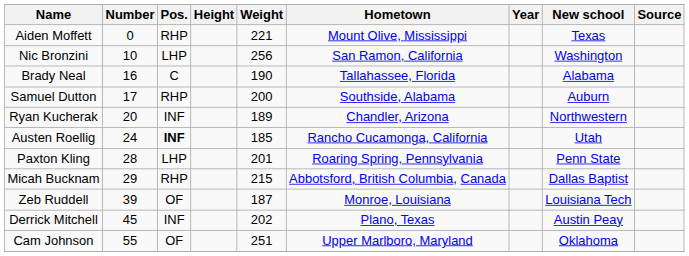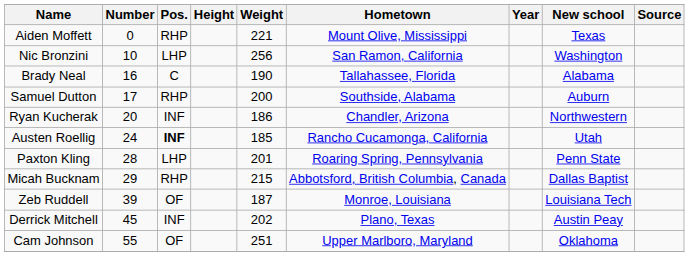(262, 117) 189 -> (262, 117) 186
